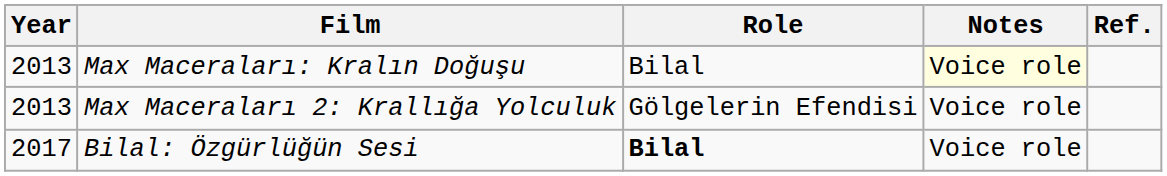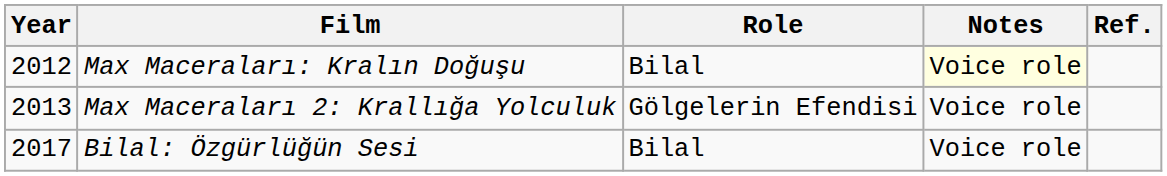(41, 67) 2013 -> (41, 67) 2012
(666, 150) bold -> (666, 150) normal
